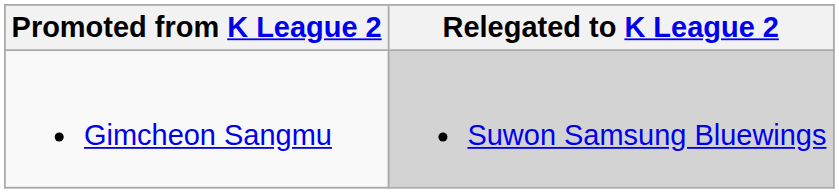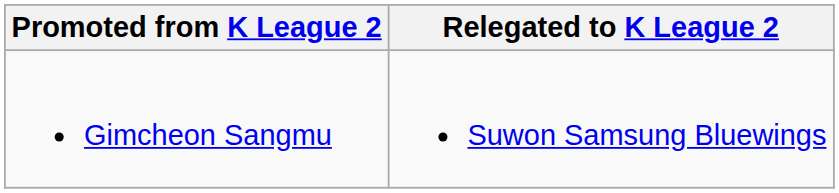(611, 135) lightgrey background -> (611, 135) no background
